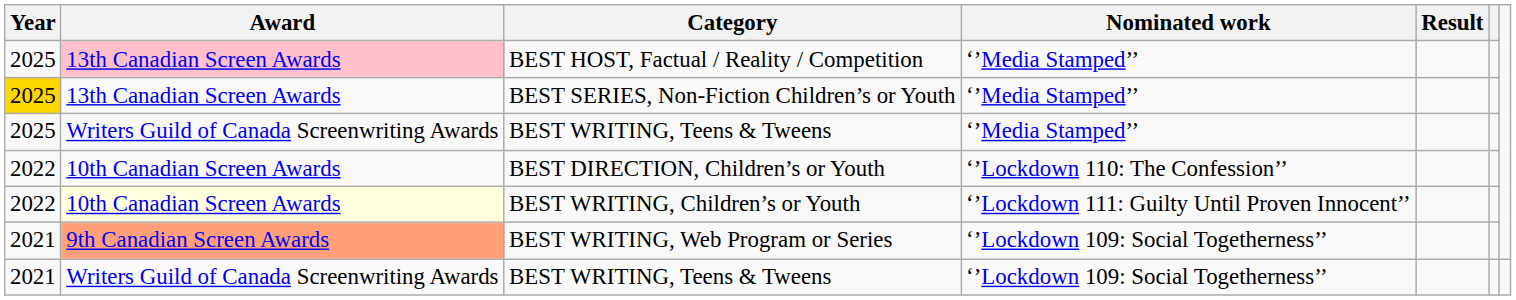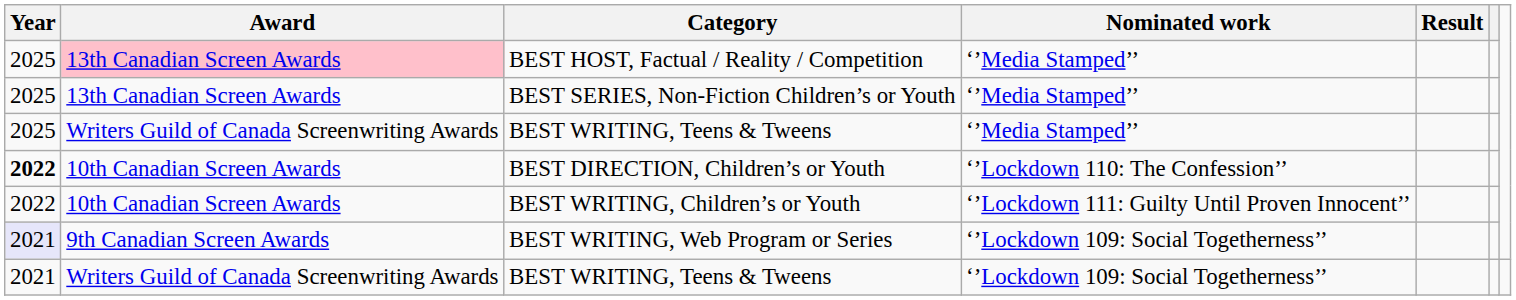(33, 95) gold background -> (33, 95) no background
(33, 167) normal -> (33, 167) bold
(203, 204) lightyellow background -> (203, 204) no background
(33, 240) no background -> (33, 240) lavender background
(198, 240) lightsalmon background -> (198, 240) no background
